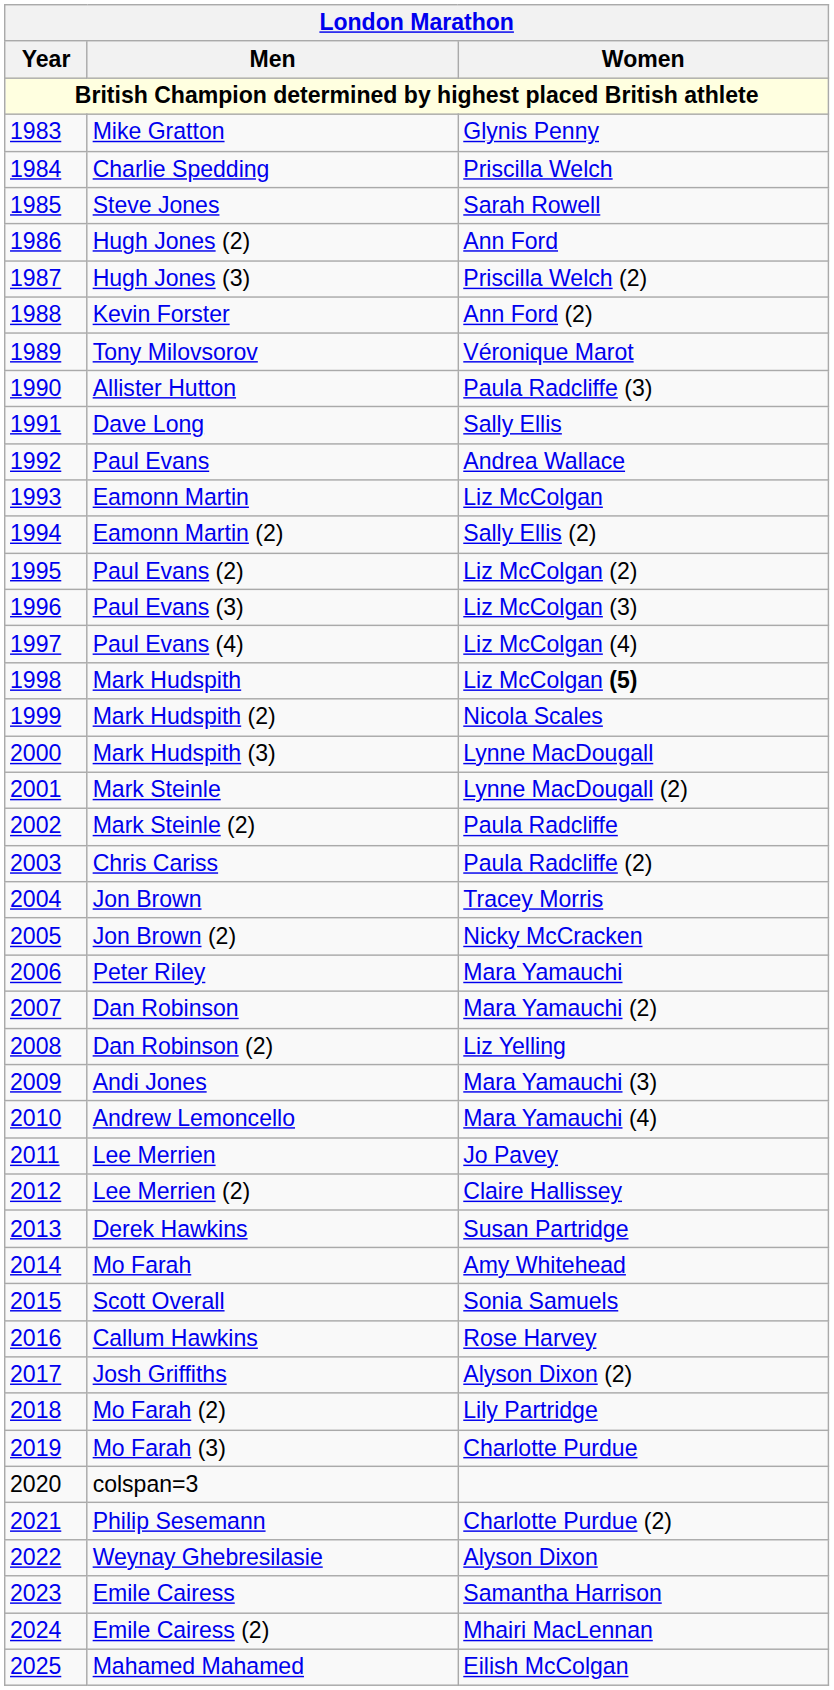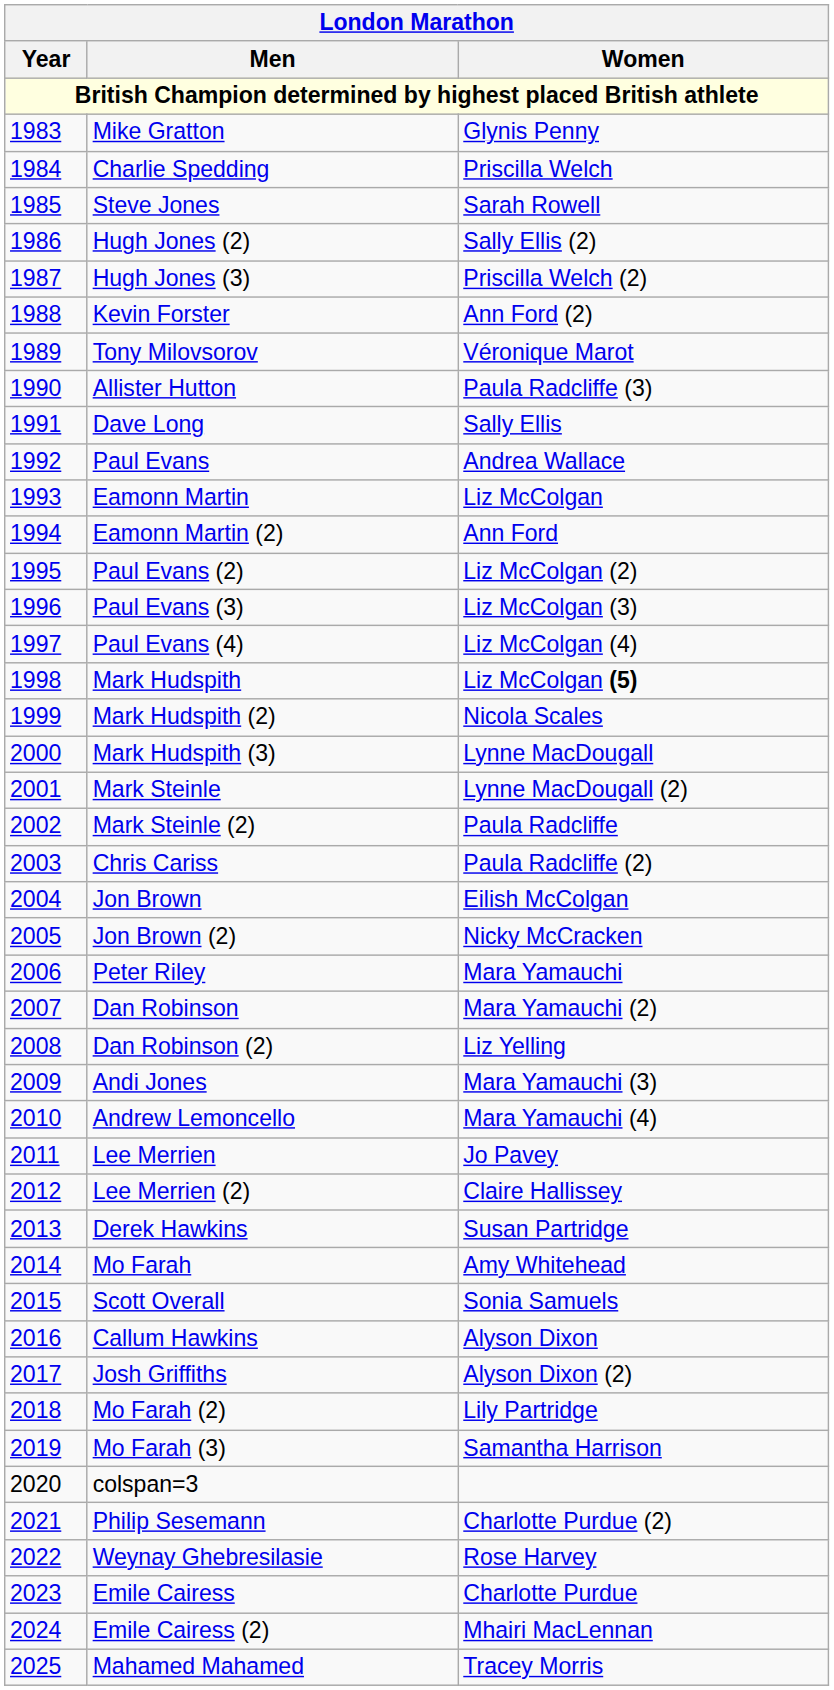(511, 242) Ann Ford -> (530, 242) Sally Ellis (2)
(530, 534) Sally Ellis (2) -> (511, 534) Ann Ford
(533, 899) Tracey Morris -> (546, 899) Eilish McColgan
(530, 1338) Rose Harvey -> (531, 1338) Alyson Dixon
(550, 1447) Charlotte Purdue -> (563, 1447) Samantha Harrison
(531, 1557) Alyson Dixon -> (530, 1557) Rose Harvey
(563, 1593) Samantha Harrison -> (550, 1593) Charlotte Purdue
(546, 1667) Eilish McColgan -> (533, 1667) Tracey Morris
